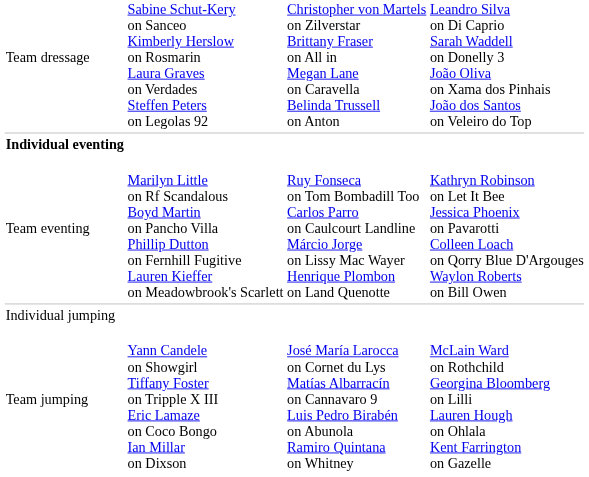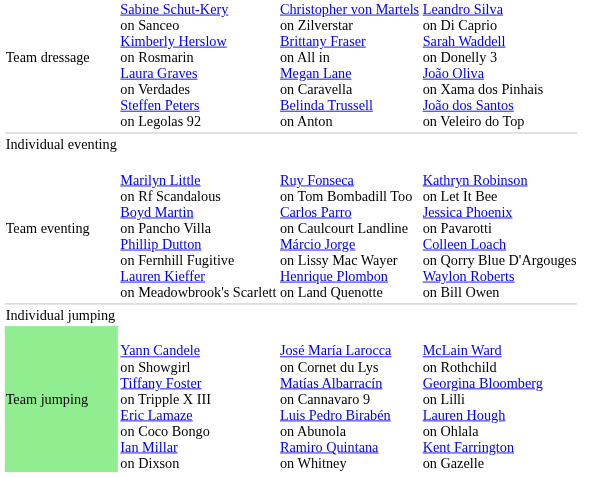(65, 144) bold -> (61, 144) normal
(47, 399) no background -> (47, 399) lightgreen background
